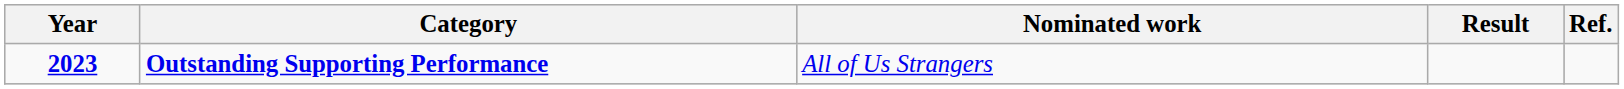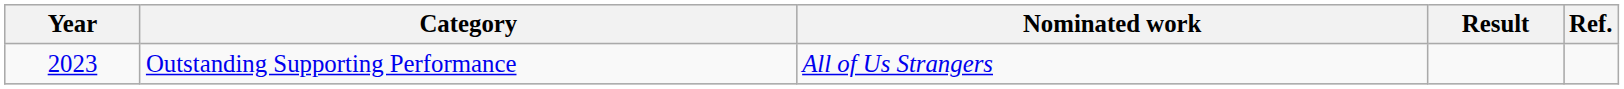(72, 63) bold -> (72, 63) normal
(347, 63) bold -> (331, 63) normal
